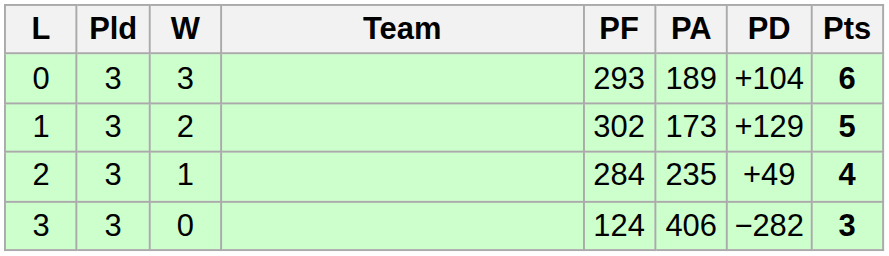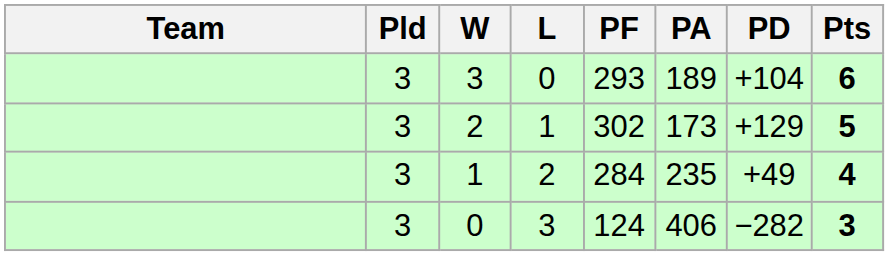columns swapped: (402, 28) <-> (41, 28)
